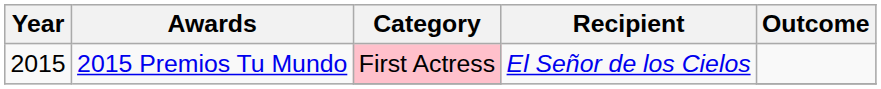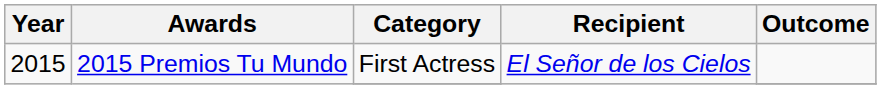(427, 63) pink background -> (427, 63) no background
